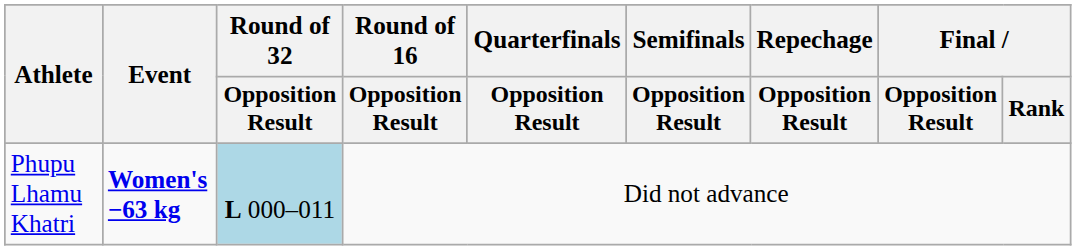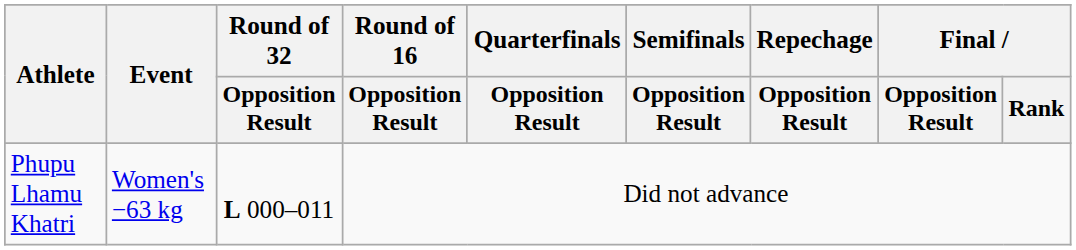(158, 194) bold -> (158, 194) normal
(280, 208) lightblue background -> (279, 208) no background
